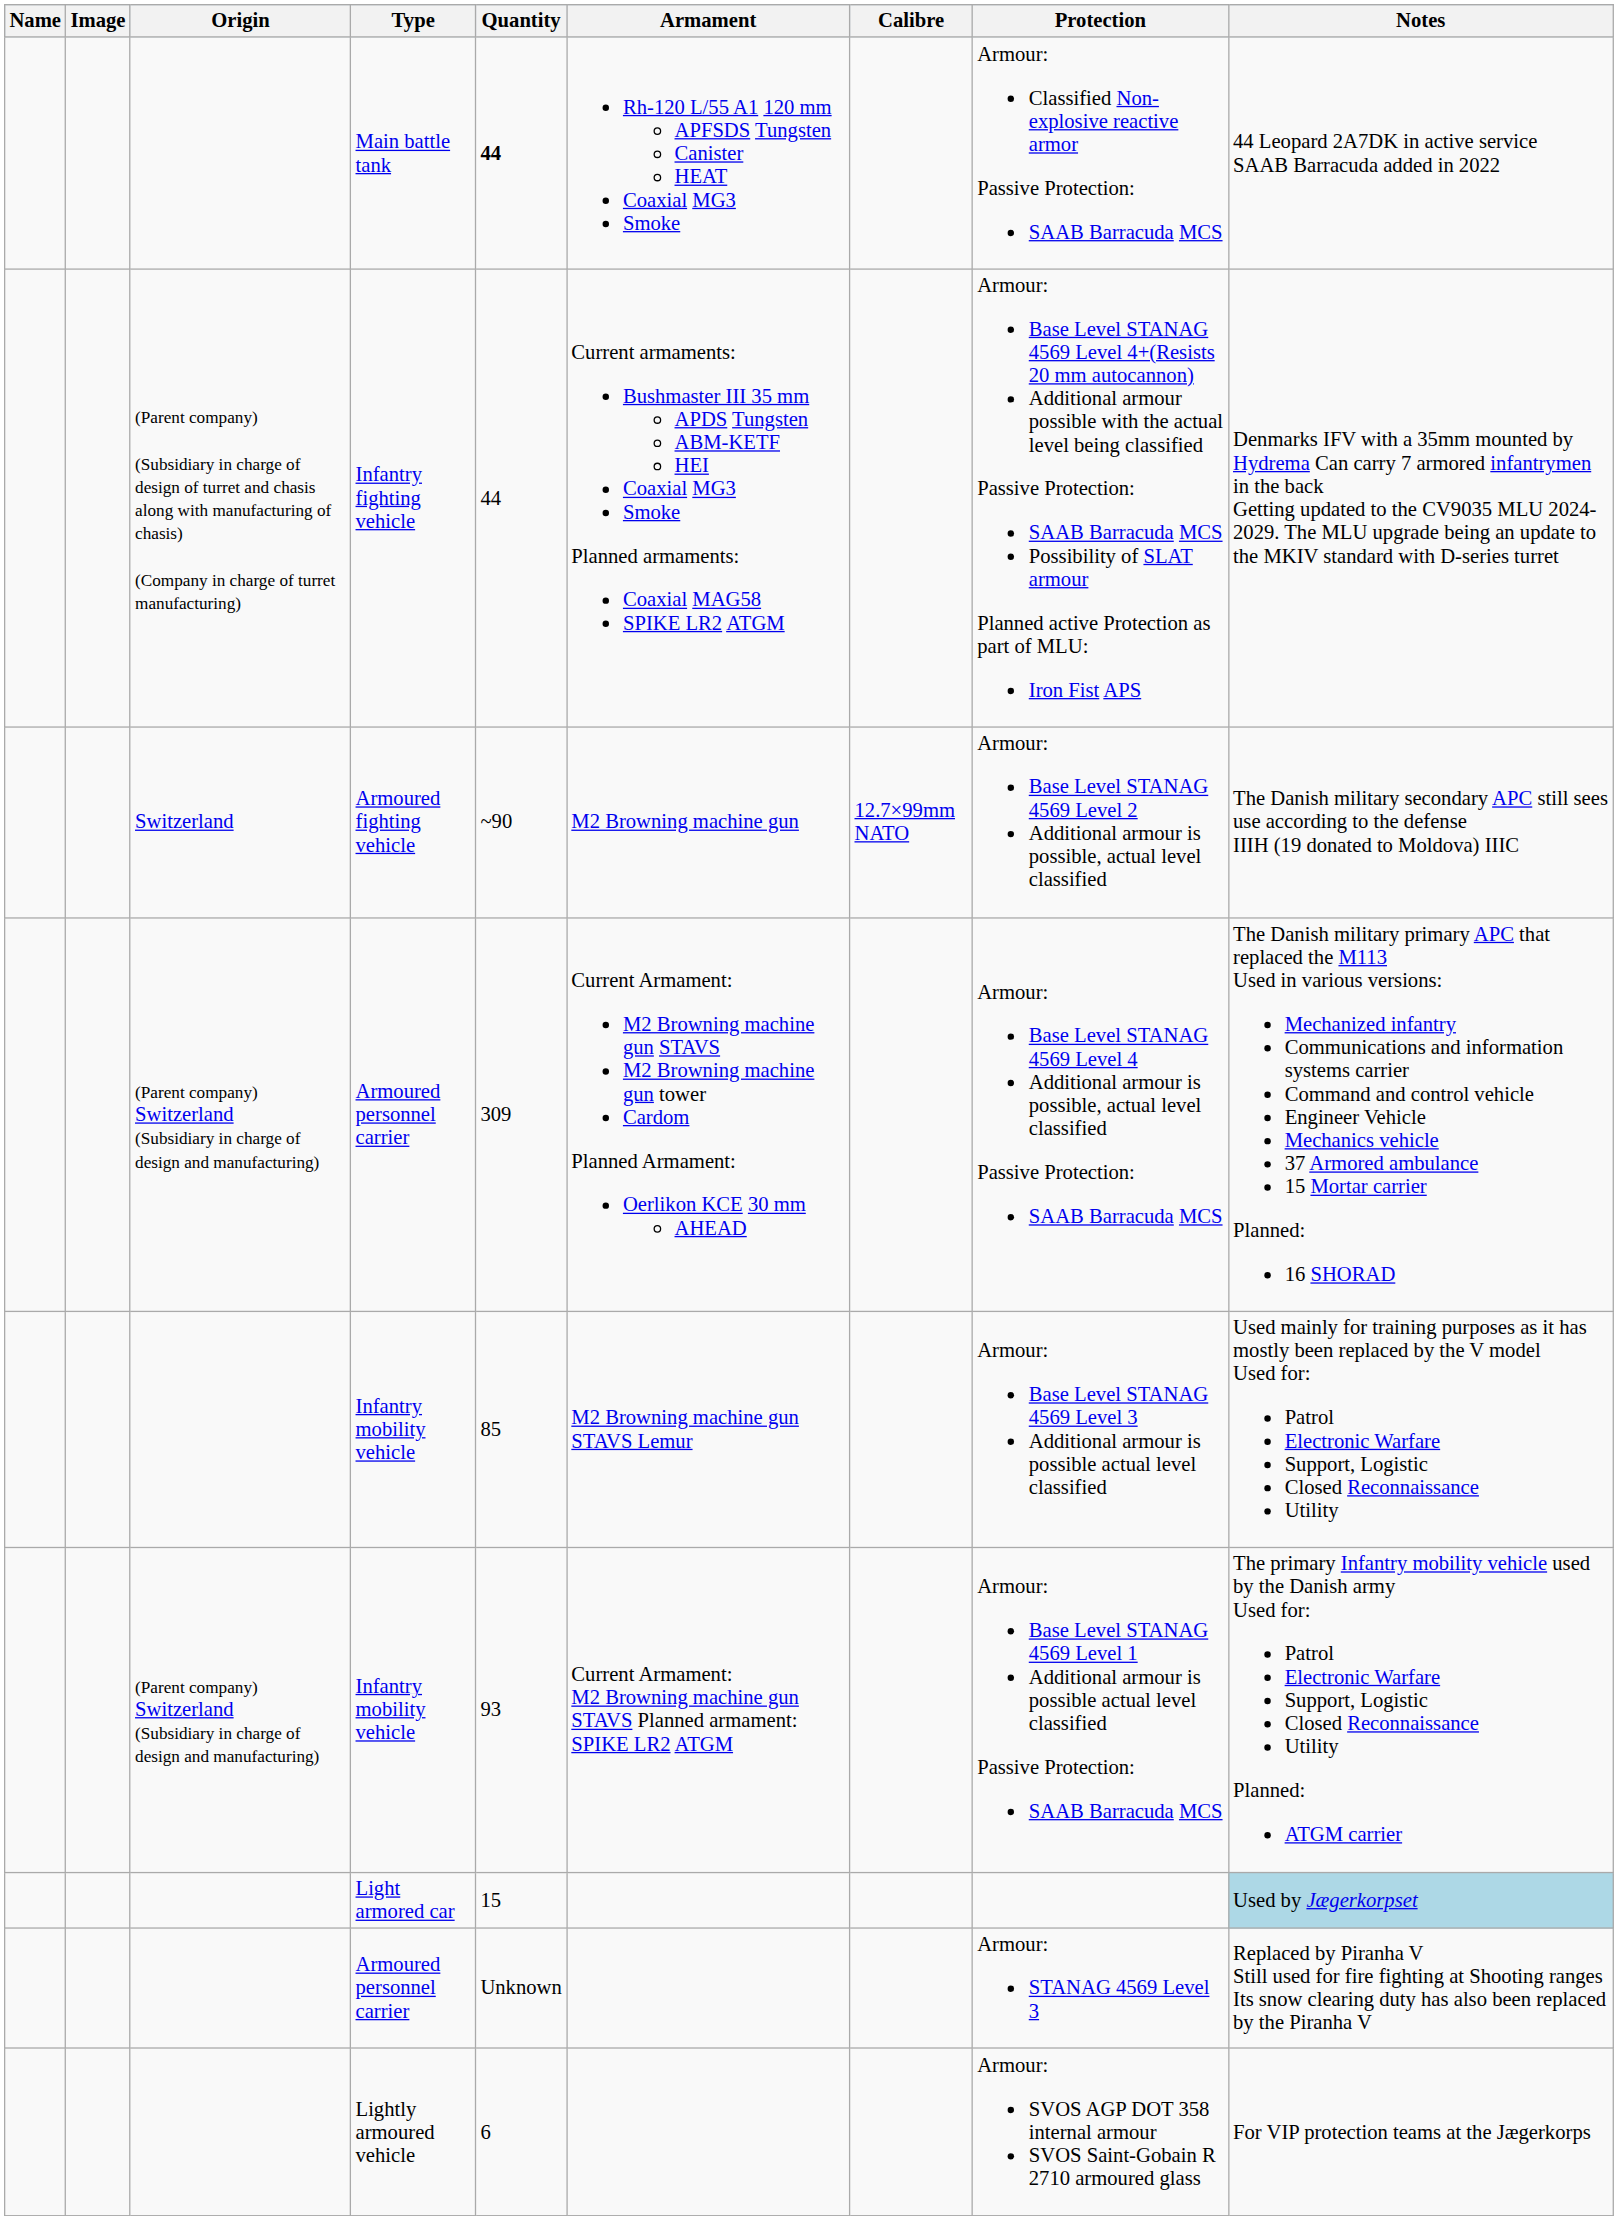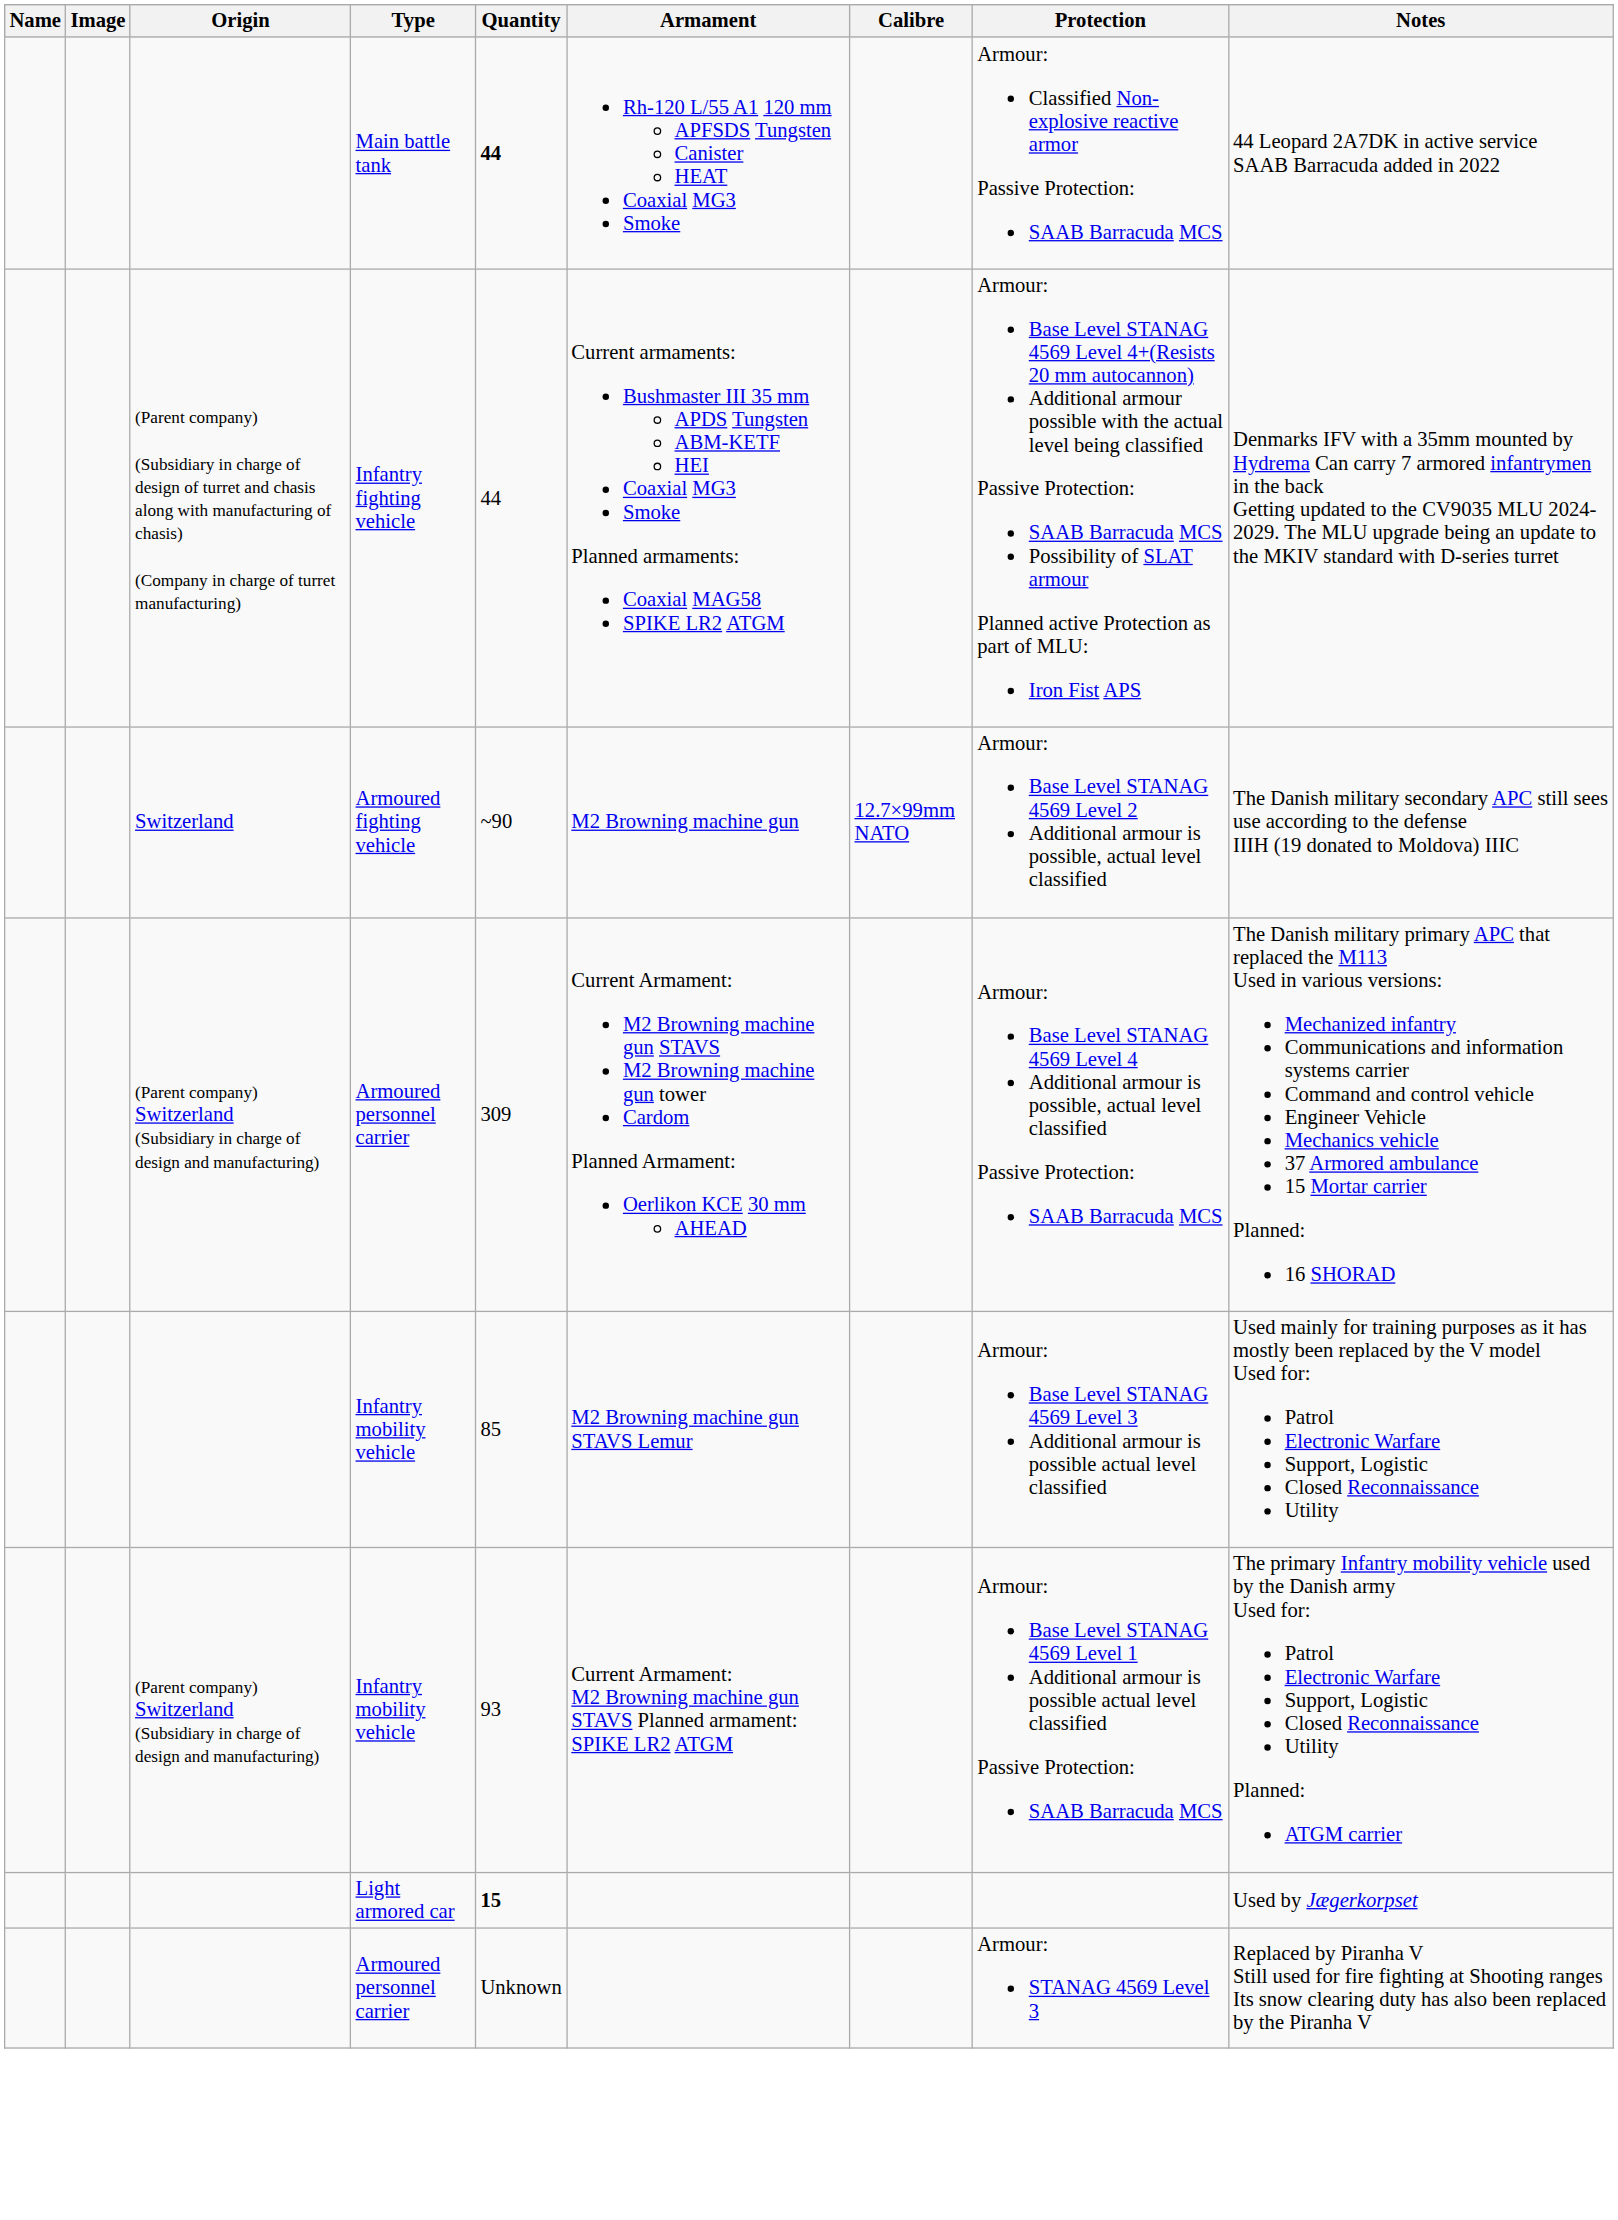(491, 1899) normal -> (491, 1899) bold
(1325, 1899) lightblue background -> (1325, 1899) no background
- row: (241, 2132)
